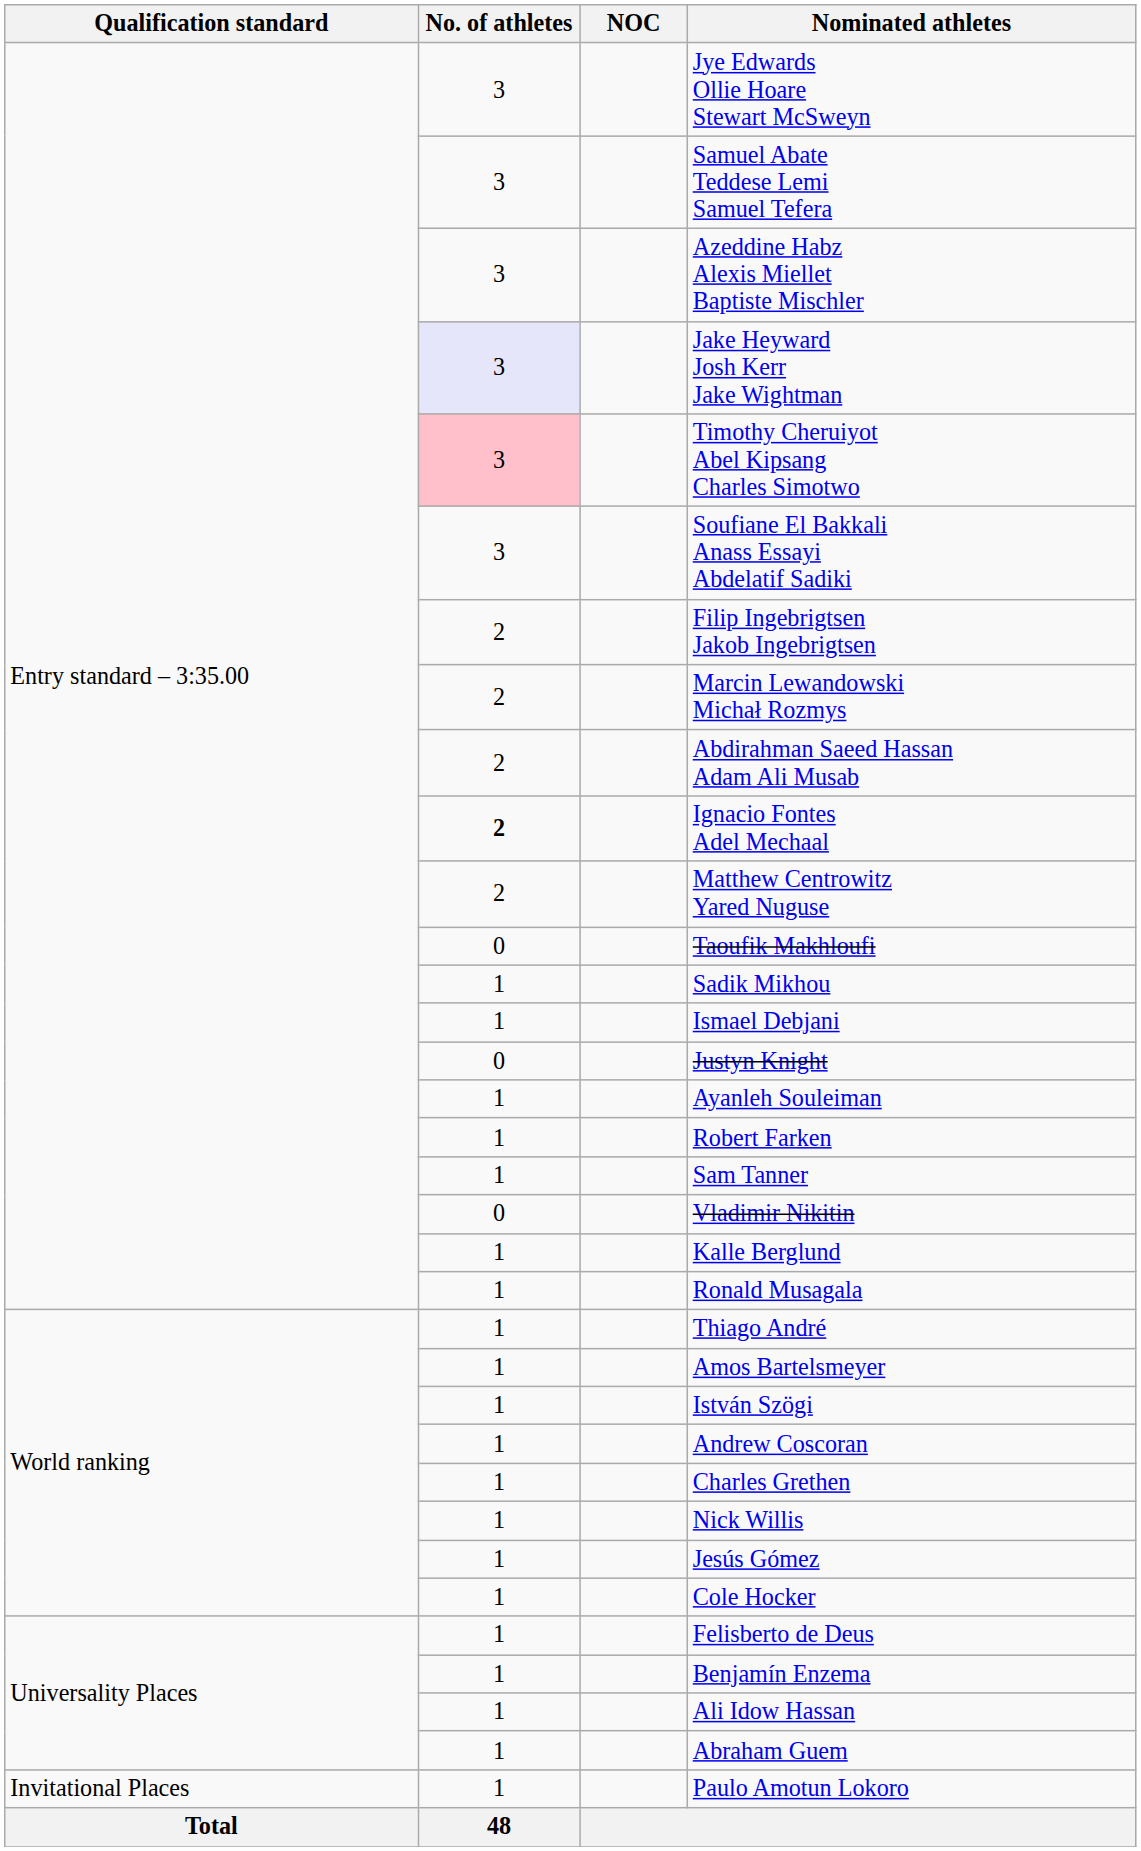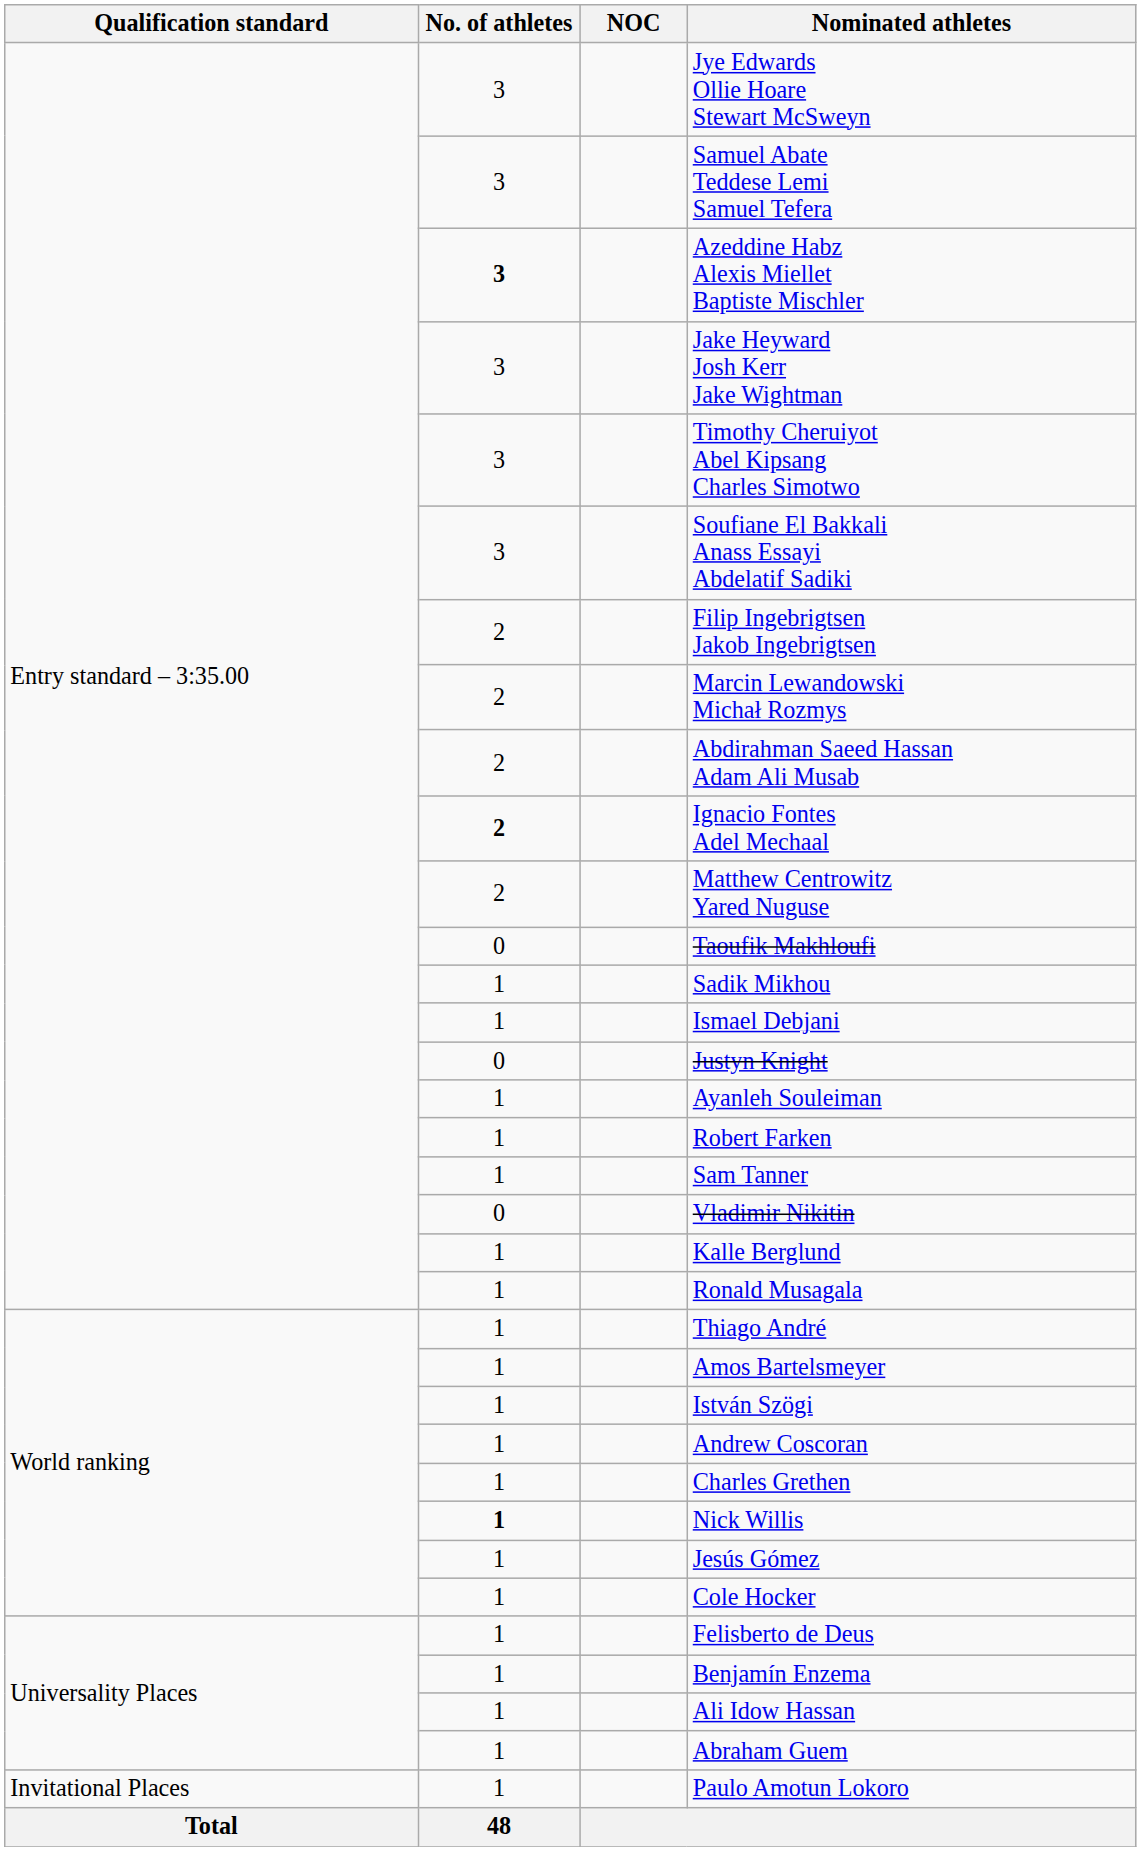(499, 274) normal -> (499, 274) bold
(499, 367) lavender background -> (499, 367) no background
(499, 459) pink background -> (499, 459) no background
(499, 1520) normal -> (499, 1520) bold
